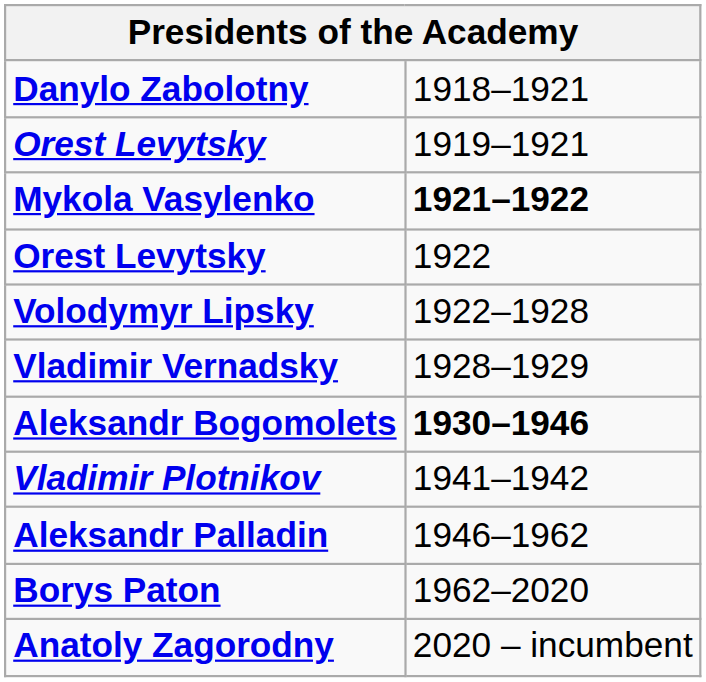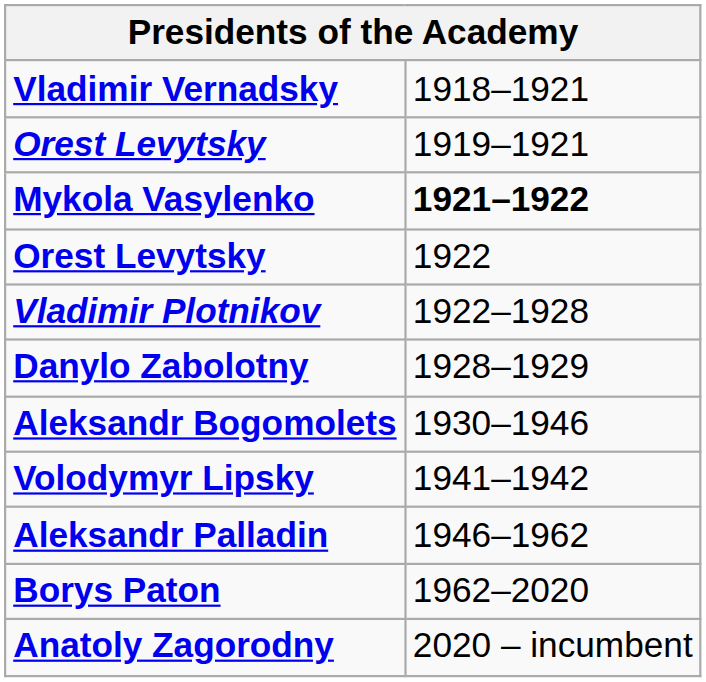(161, 88) Danylo Zabolotny -> (176, 88) Vladimir Vernadsky
(164, 311) Volodymyr Lipsky -> (167, 311) Vladimir Plotnikov
(176, 367) Vladimir Vernadsky -> (161, 367) Danylo Zabolotny
(501, 423) bold -> (501, 423) normal
(167, 479) Vladimir Plotnikov -> (164, 479) Volodymyr Lipsky
